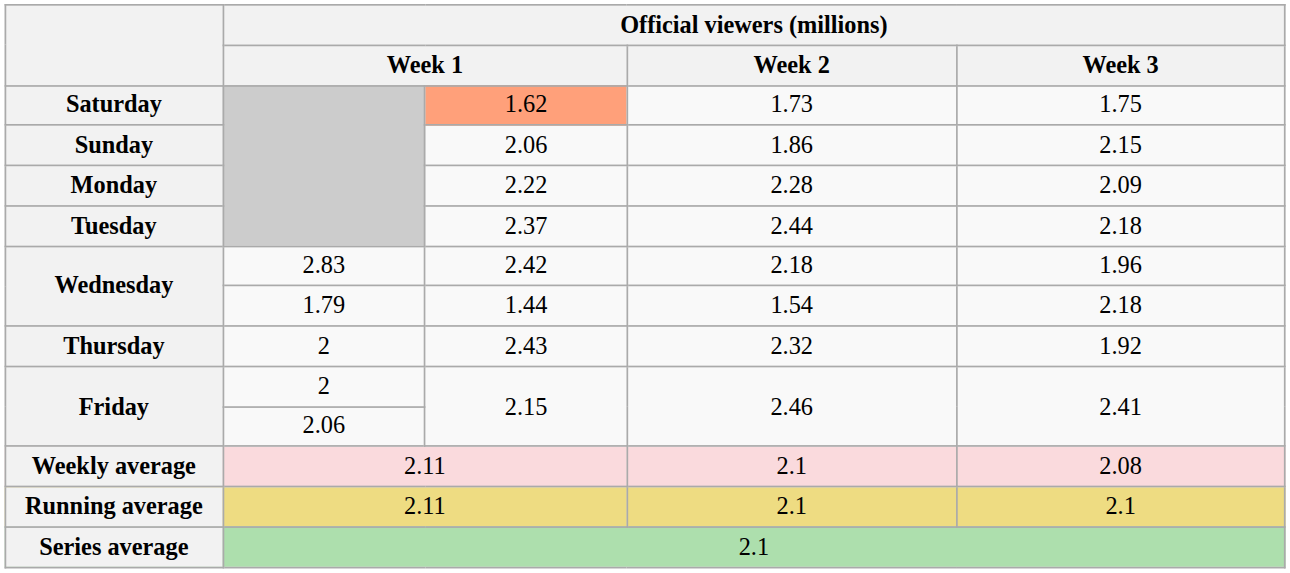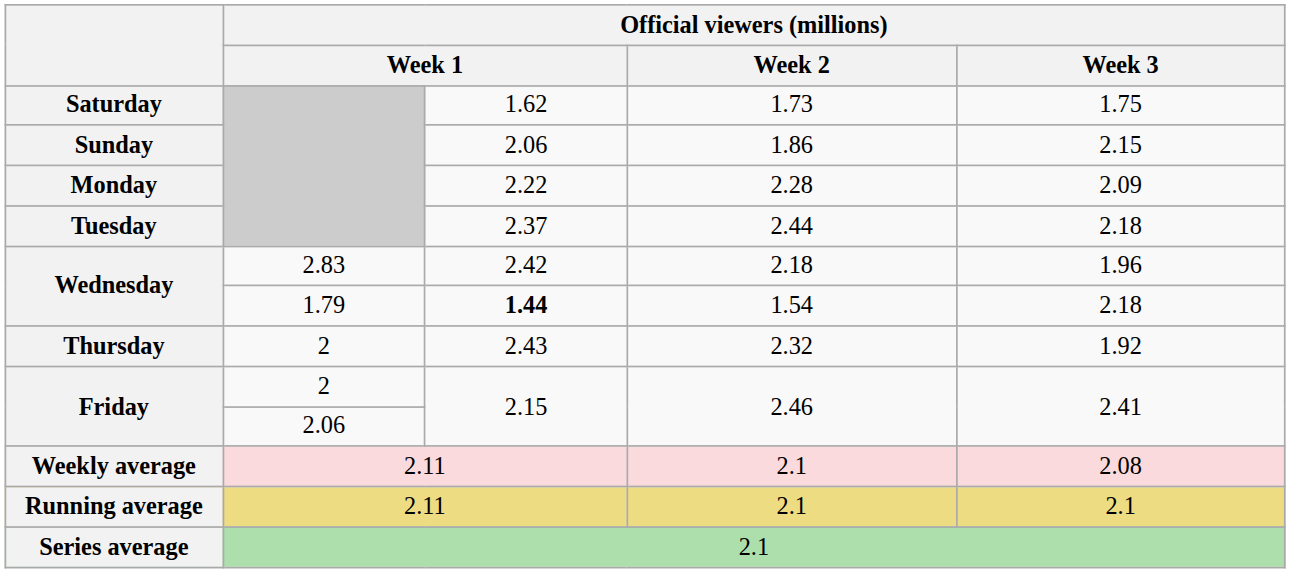(526, 105) lightsalmon background -> (526, 105) no background
(526, 305) normal -> (526, 305) bold
